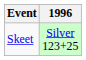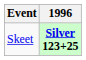(60, 39) normal -> (60, 39) bold
